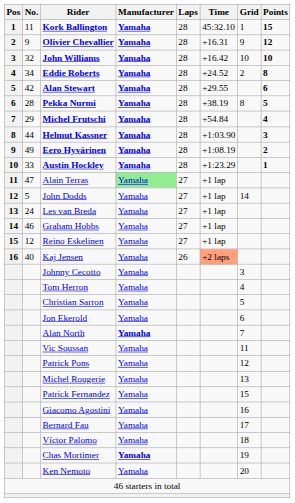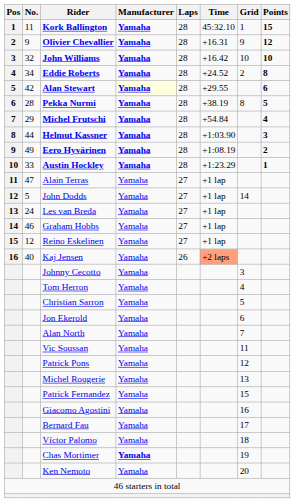(134, 88) no background -> (134, 88) lightyellow background
(133, 180) lightgreen background -> (133, 180) no background
(134, 333) bold -> (133, 333) normal
